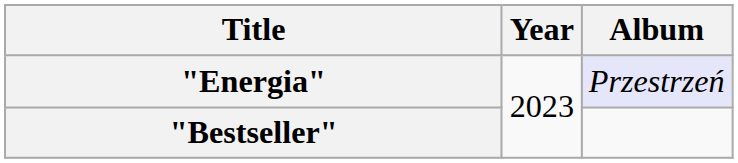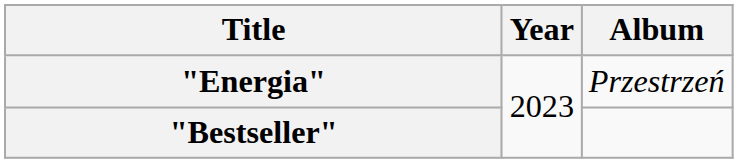(657, 81) lavender background -> (657, 81) no background
